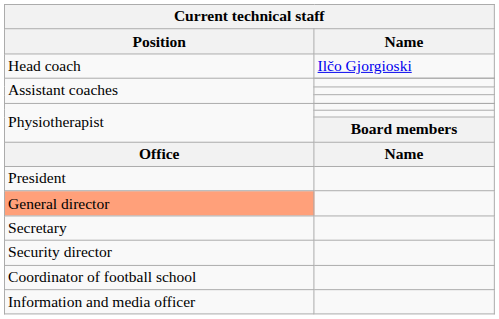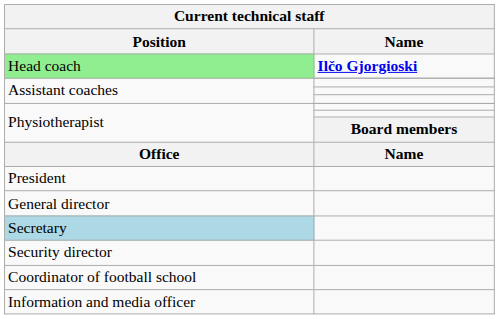(44, 66) no background -> (44, 66) lightgreen background
(365, 66) normal -> (367, 66) bold
(59, 203) lightsalmon background -> (59, 203) no background
(37, 228) no background -> (37, 228) lightblue background
